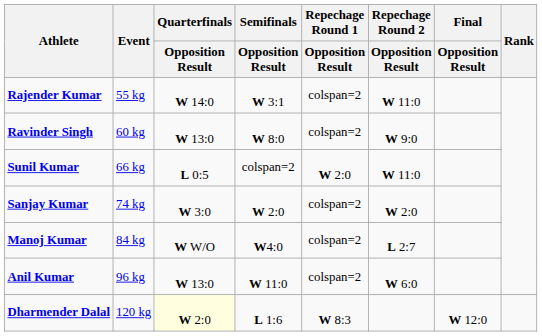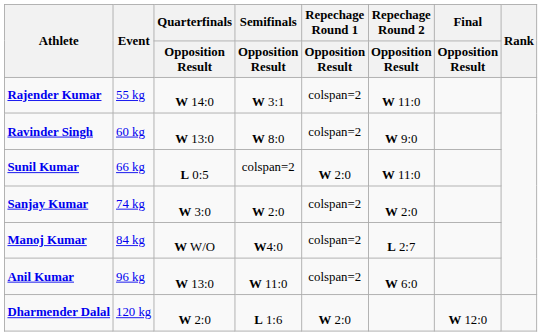(195, 320) lightyellow background -> (195, 320) no background
(335, 320) W 8:3 -> (335, 320) W 2:0
